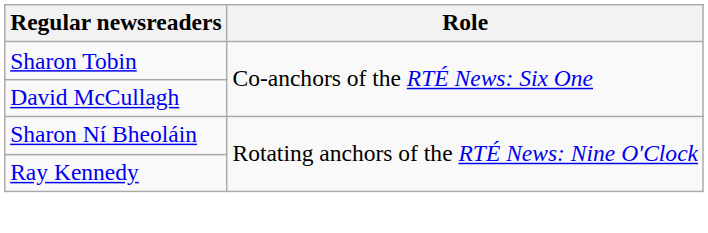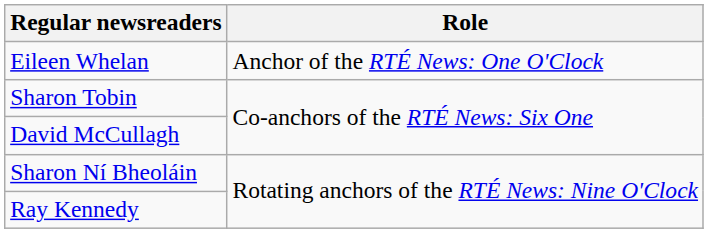+ row: (79, 60)
